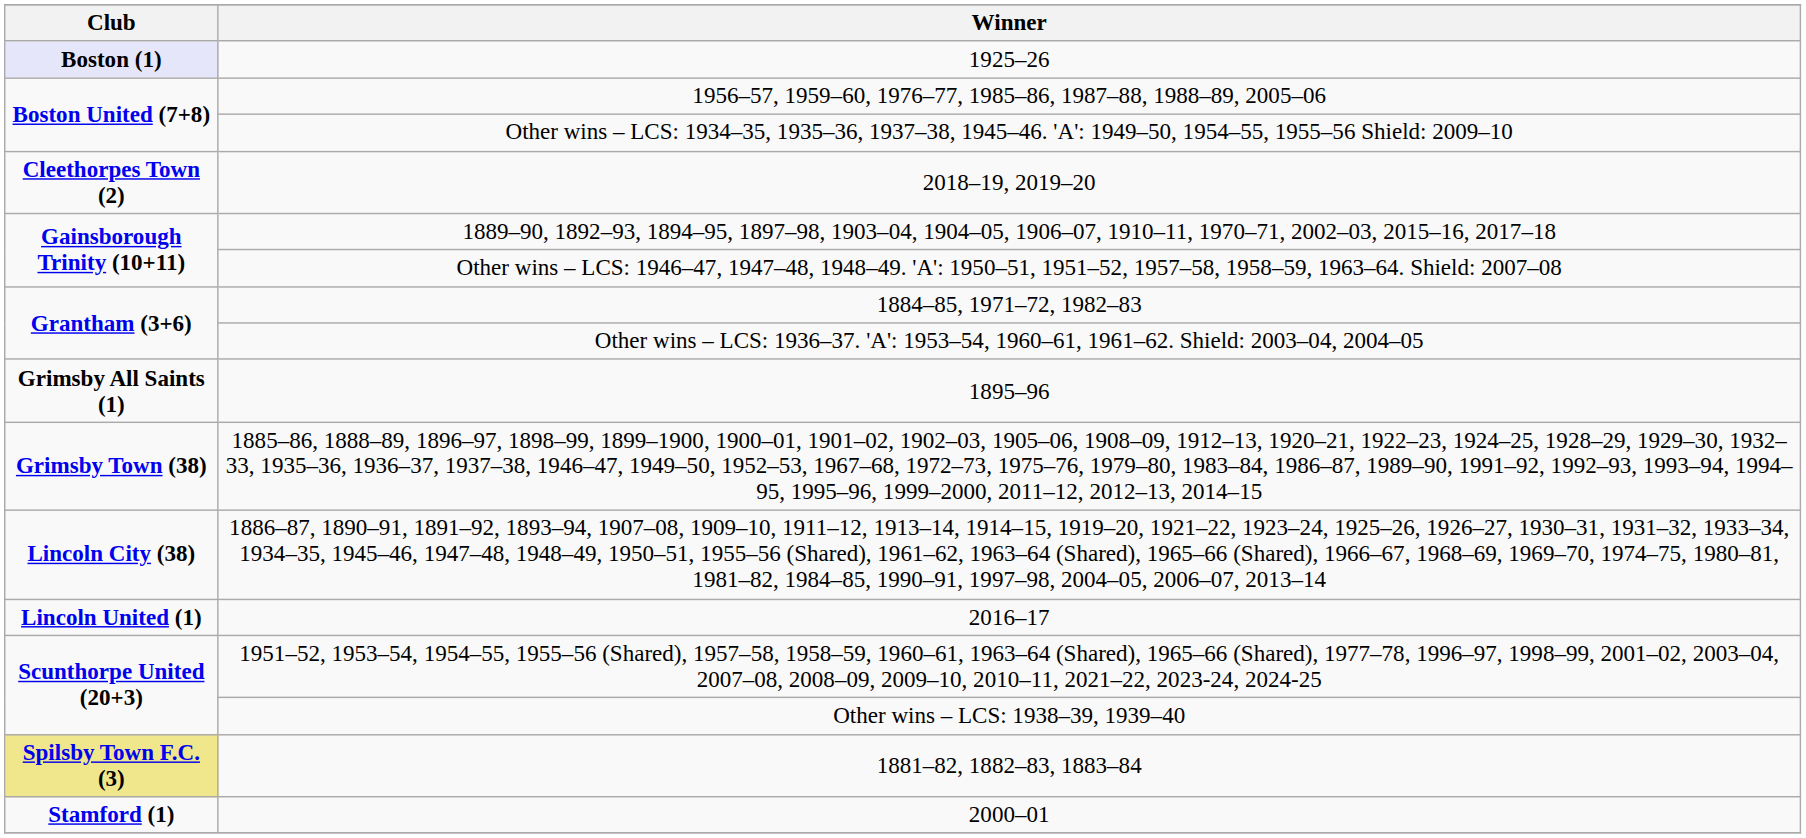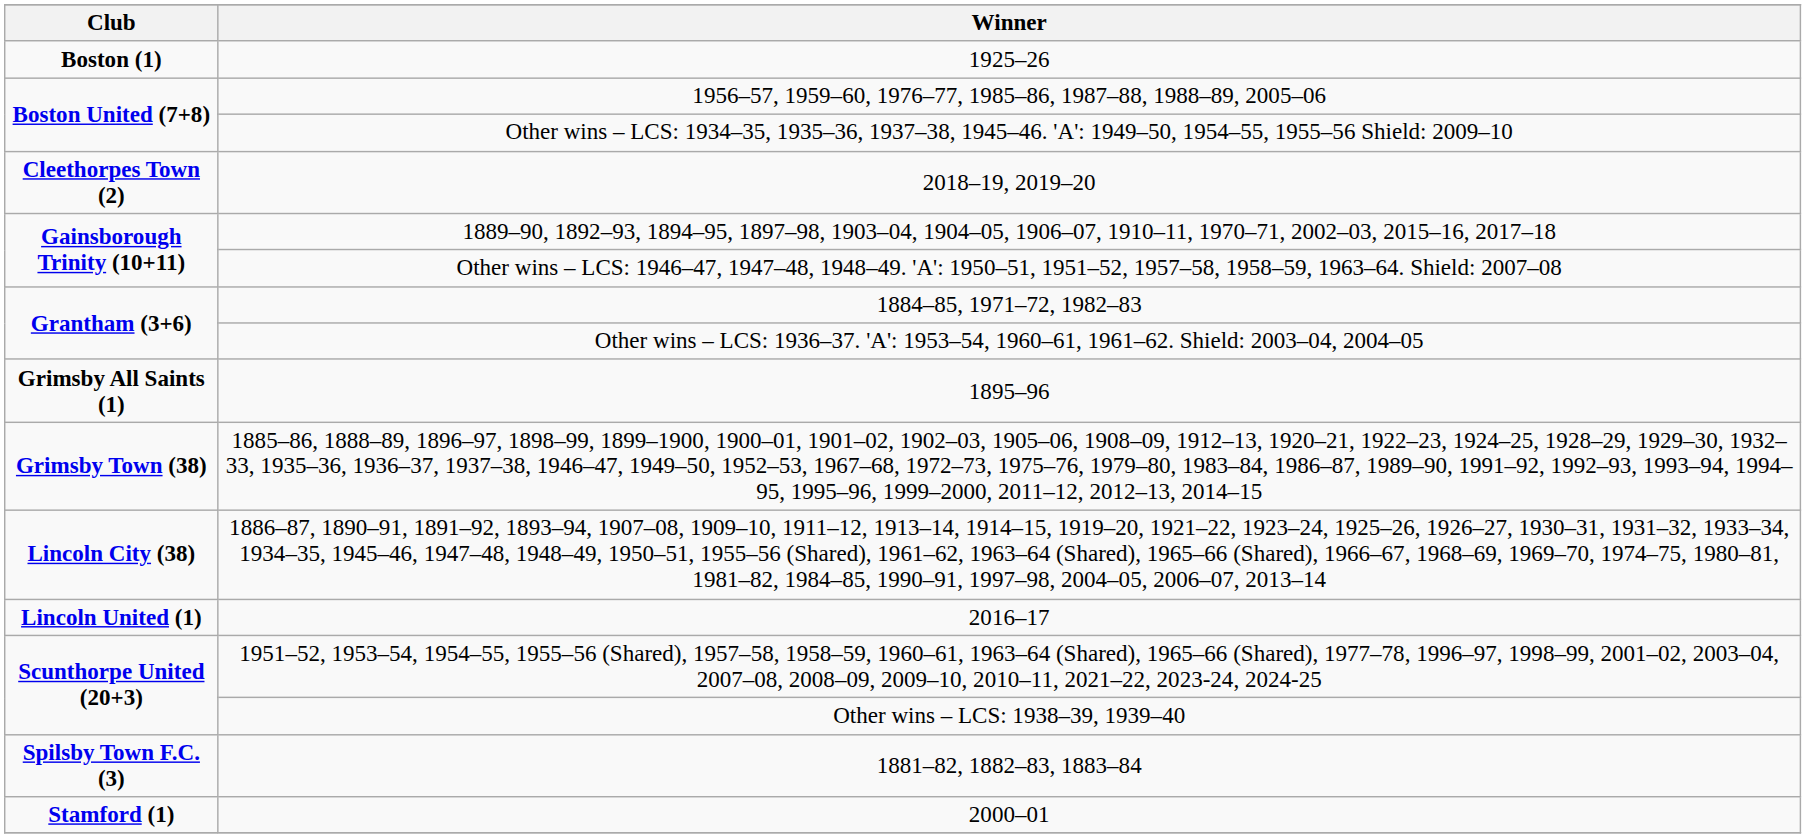(111, 59) lavender background -> (111, 59) no background
(111, 765) khaki background -> (111, 765) no background
